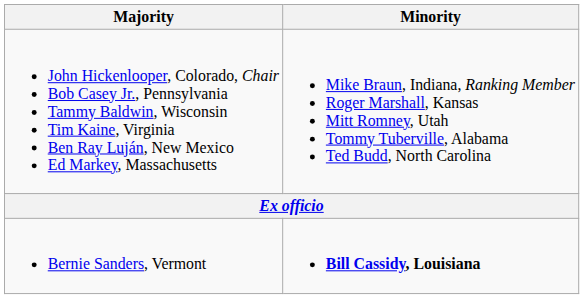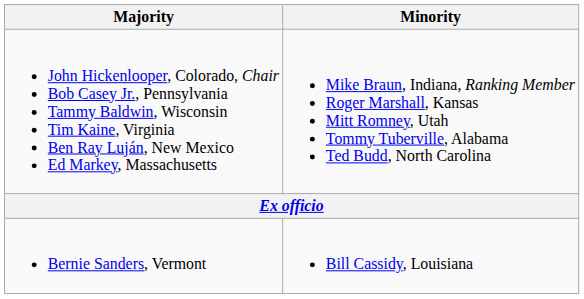(431, 265) bold -> (431, 265) normal
